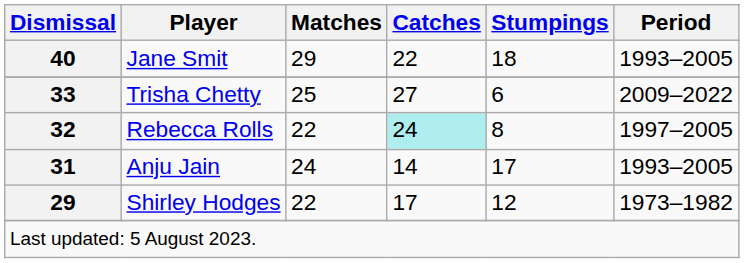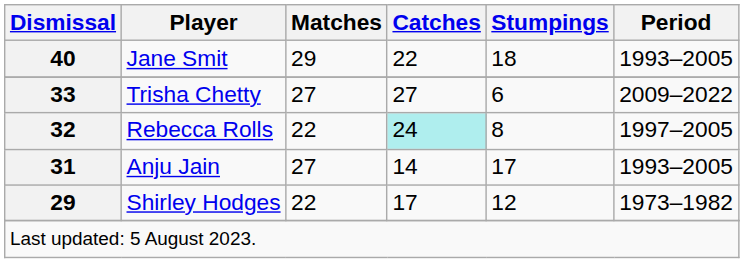(304, 94) 25 -> (304, 94) 27
(304, 166) 24 -> (304, 166) 27
